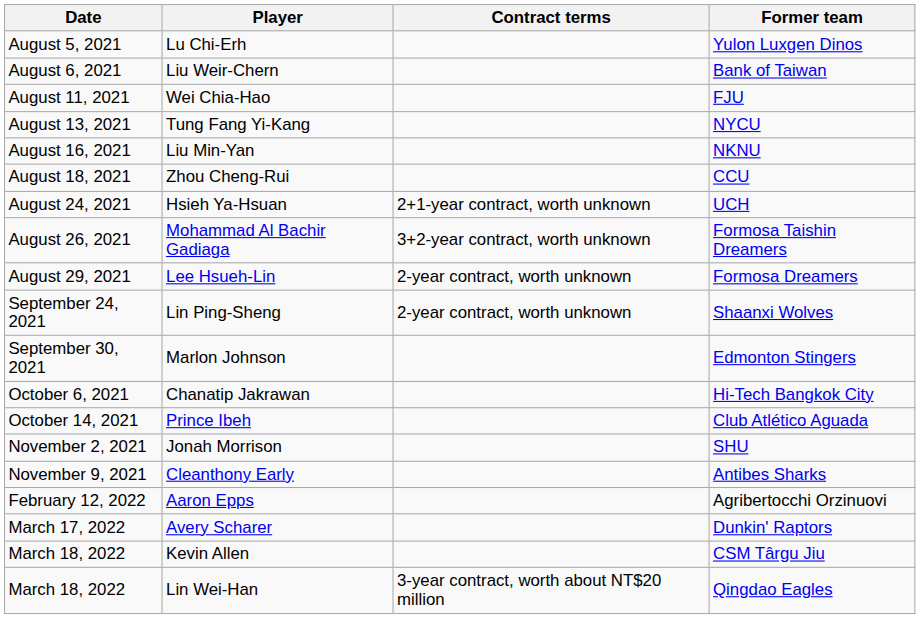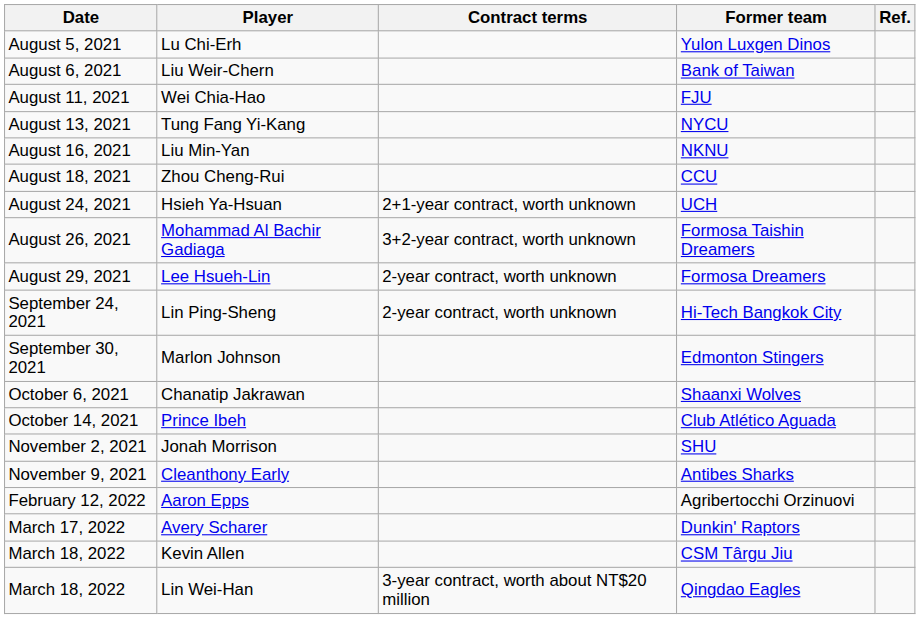+ column: (895, 17)
(773, 312) Shaanxi Wolves -> (761, 312) Hi-Tech Bangkok City
(793, 394) Hi-Tech Bangkok City -> (741, 394) Shaanxi Wolves
